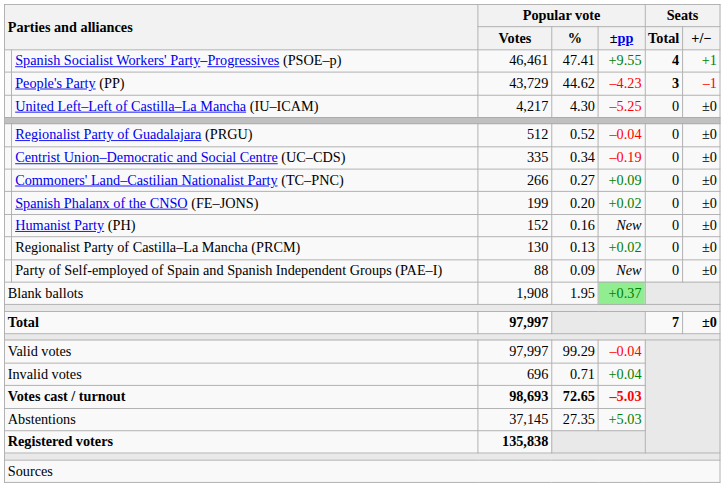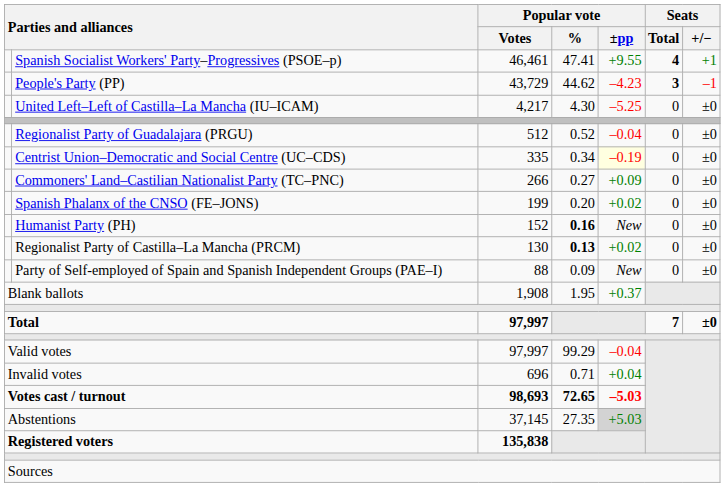(625, 157) no background -> (625, 157) lightyellow background
(582, 225) normal -> (582, 225) bold
(582, 248) normal -> (582, 248) bold
(625, 293) lightgreen background -> (625, 293) no background
(625, 419) no background -> (625, 419) lightgrey background
